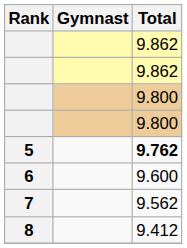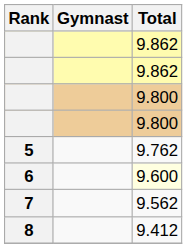(157, 150) bold -> (157, 150) normal
(157, 177) no background -> (157, 177) lightyellow background
